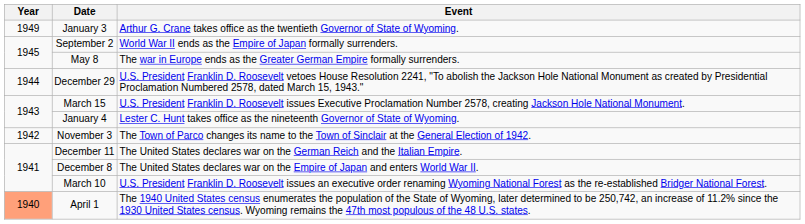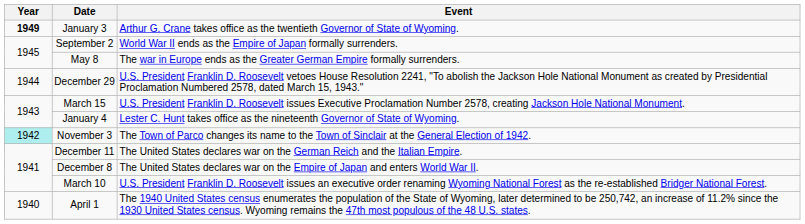(28, 28) normal -> (28, 28) bold
(28, 135) no background -> (28, 135) paleturquoise background
(28, 205) lightsalmon background -> (28, 205) no background
